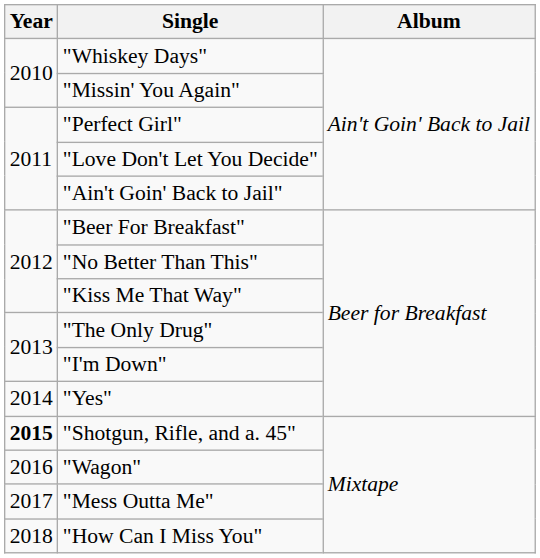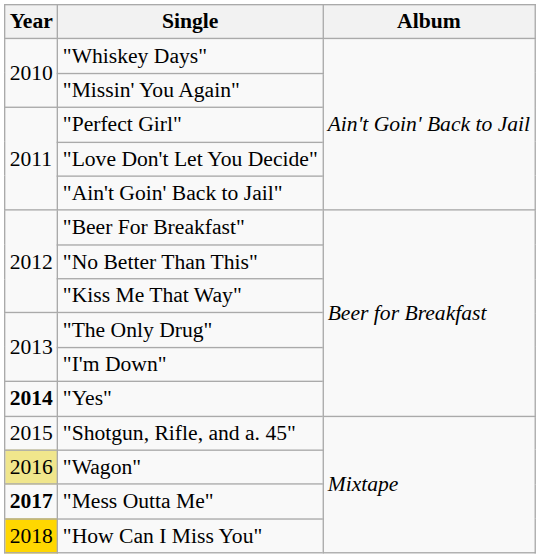(31, 398) normal -> (31, 398) bold
(31, 432) bold -> (31, 432) normal
(31, 466) no background -> (31, 466) khaki background
(31, 501) normal -> (31, 501) bold
(31, 535) no background -> (31, 535) gold background
